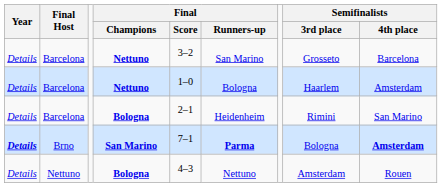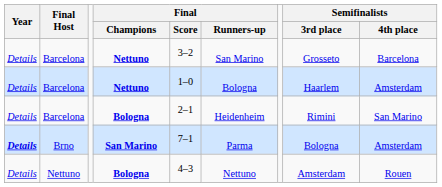(240, 145) bold -> (240, 145) normal
(398, 145) bold -> (398, 145) normal
